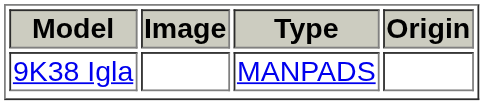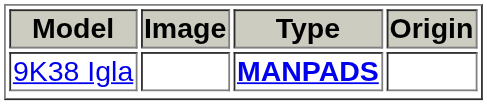(306, 71) normal -> (308, 71) bold
